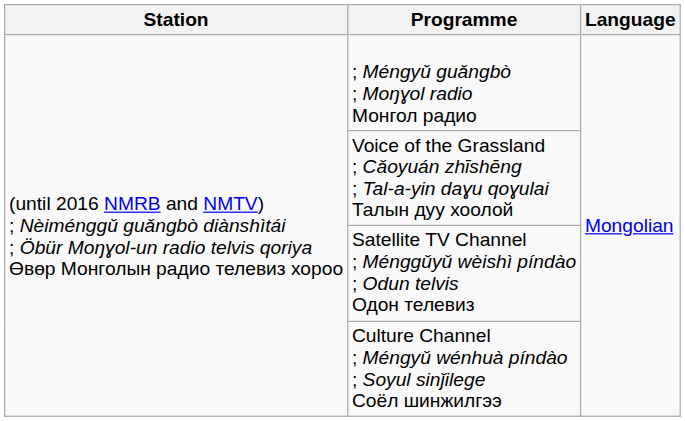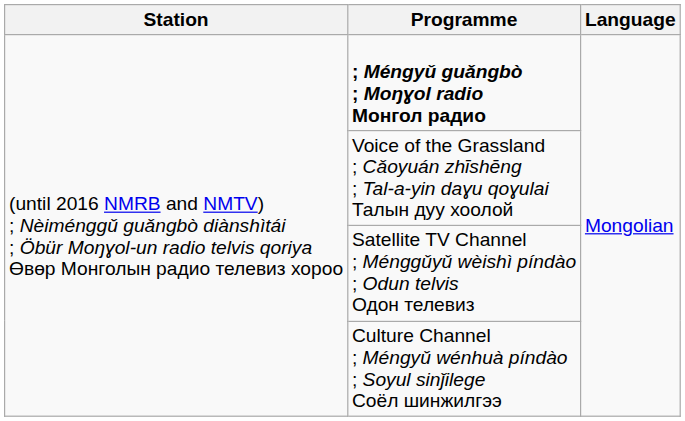(431, 93) normal -> (437, 93) bold
